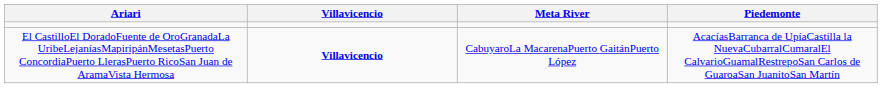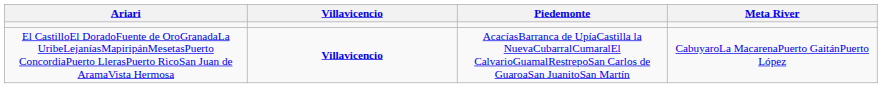columns swapped: (772, 13) <-> (562, 13)
